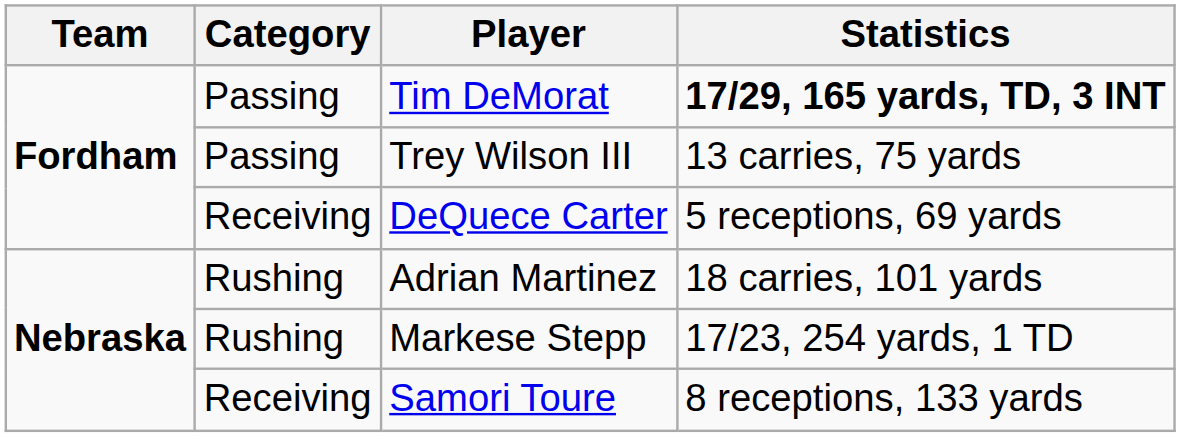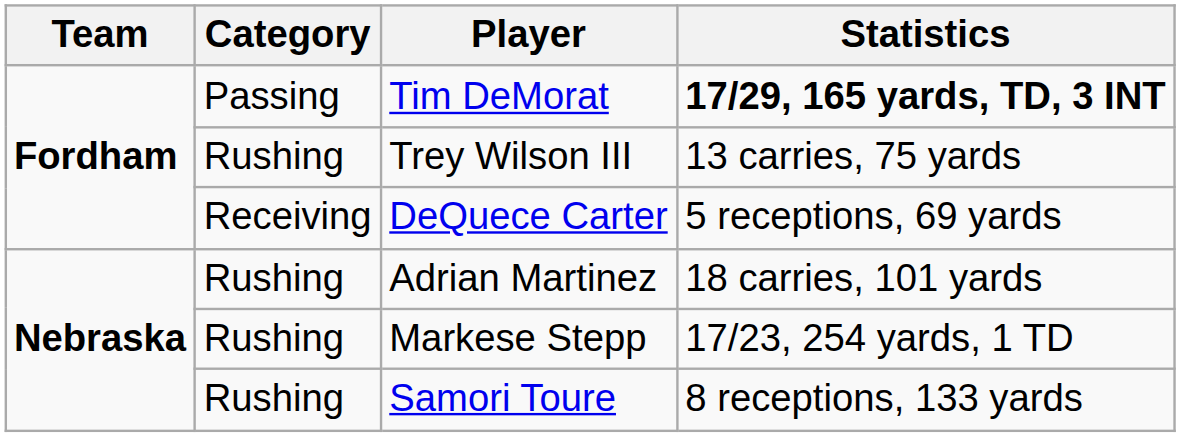(272, 156) Passing -> (274, 156) Rushing
(288, 398) Receiving -> (274, 398) Rushing
